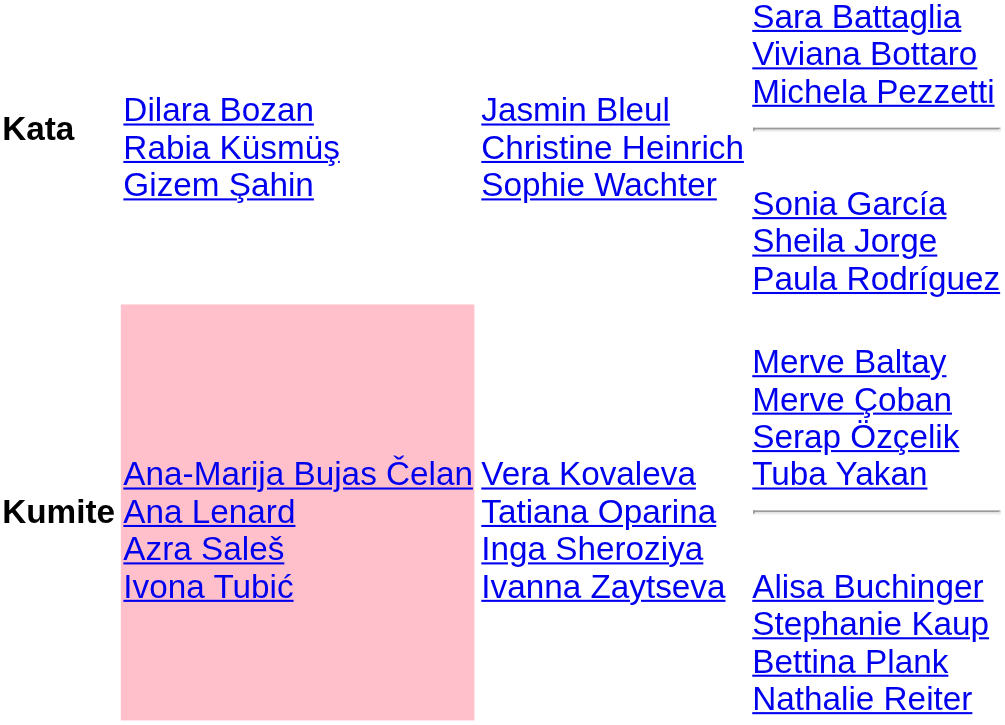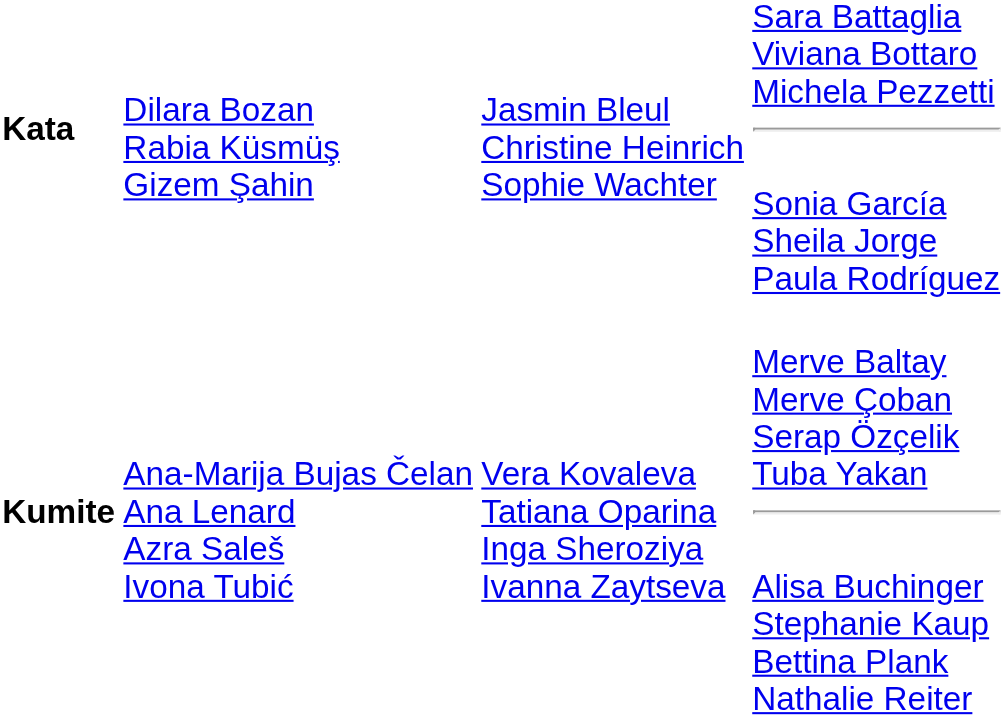(298, 530) pink background -> (298, 530) no background
